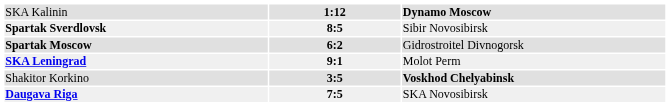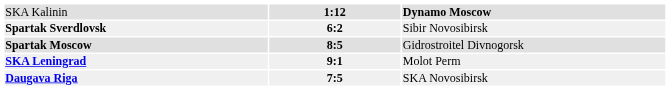(335, 28) 8:5 -> (335, 28) 6:2
(335, 45) 6:2 -> (335, 45) 8:5
- row: (47, 78)
